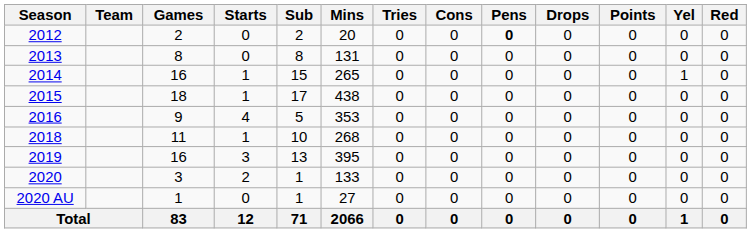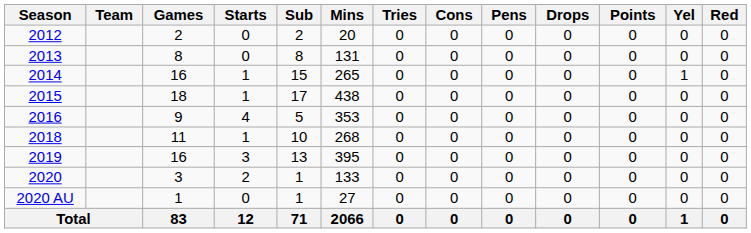(509, 35) bold -> (509, 35) normal
